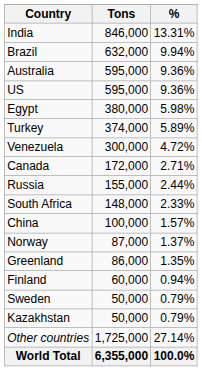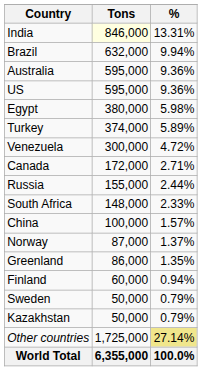(126, 33) no background -> (126, 33) lightyellow background
(174, 337) no background -> (174, 337) khaki background
